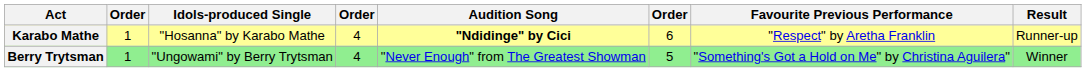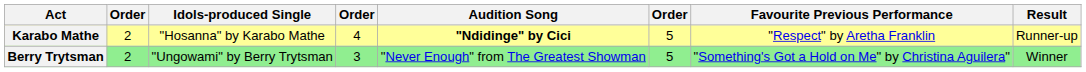(128, 35) 1 -> (128, 35) 2
(670, 35) 6 -> (670, 35) 5
(128, 56) 1 -> (128, 56) 2
(357, 56) 4 -> (357, 56) 3
